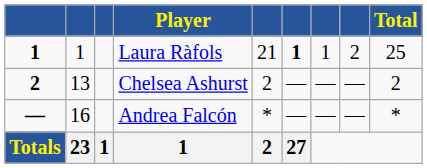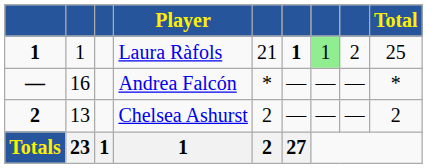(325, 52) no background -> (325, 52) lightgreen background
rows swapped: (183, 83) <-> (178, 115)
